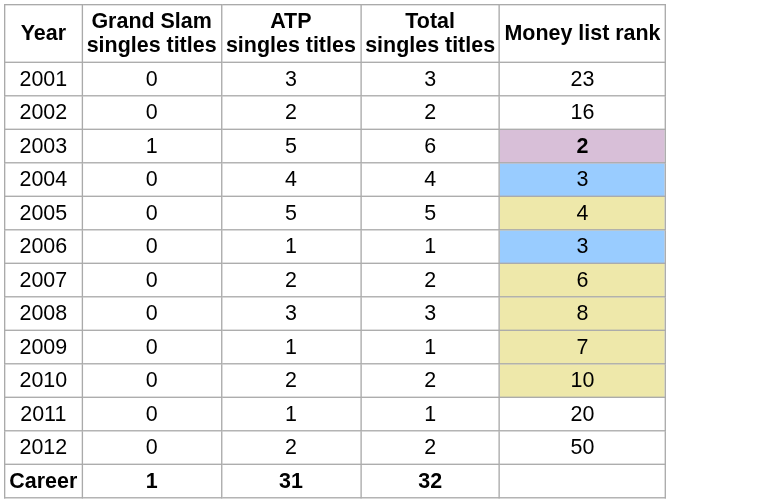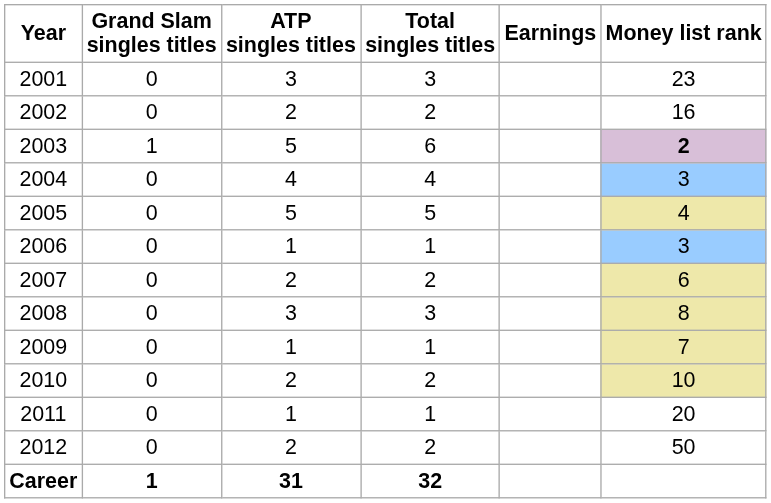+ column: (550, 33)
